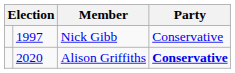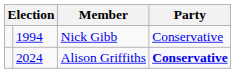(29, 36) 1997 -> (29, 36) 1994
(29, 57) 2020 -> (29, 57) 2024
